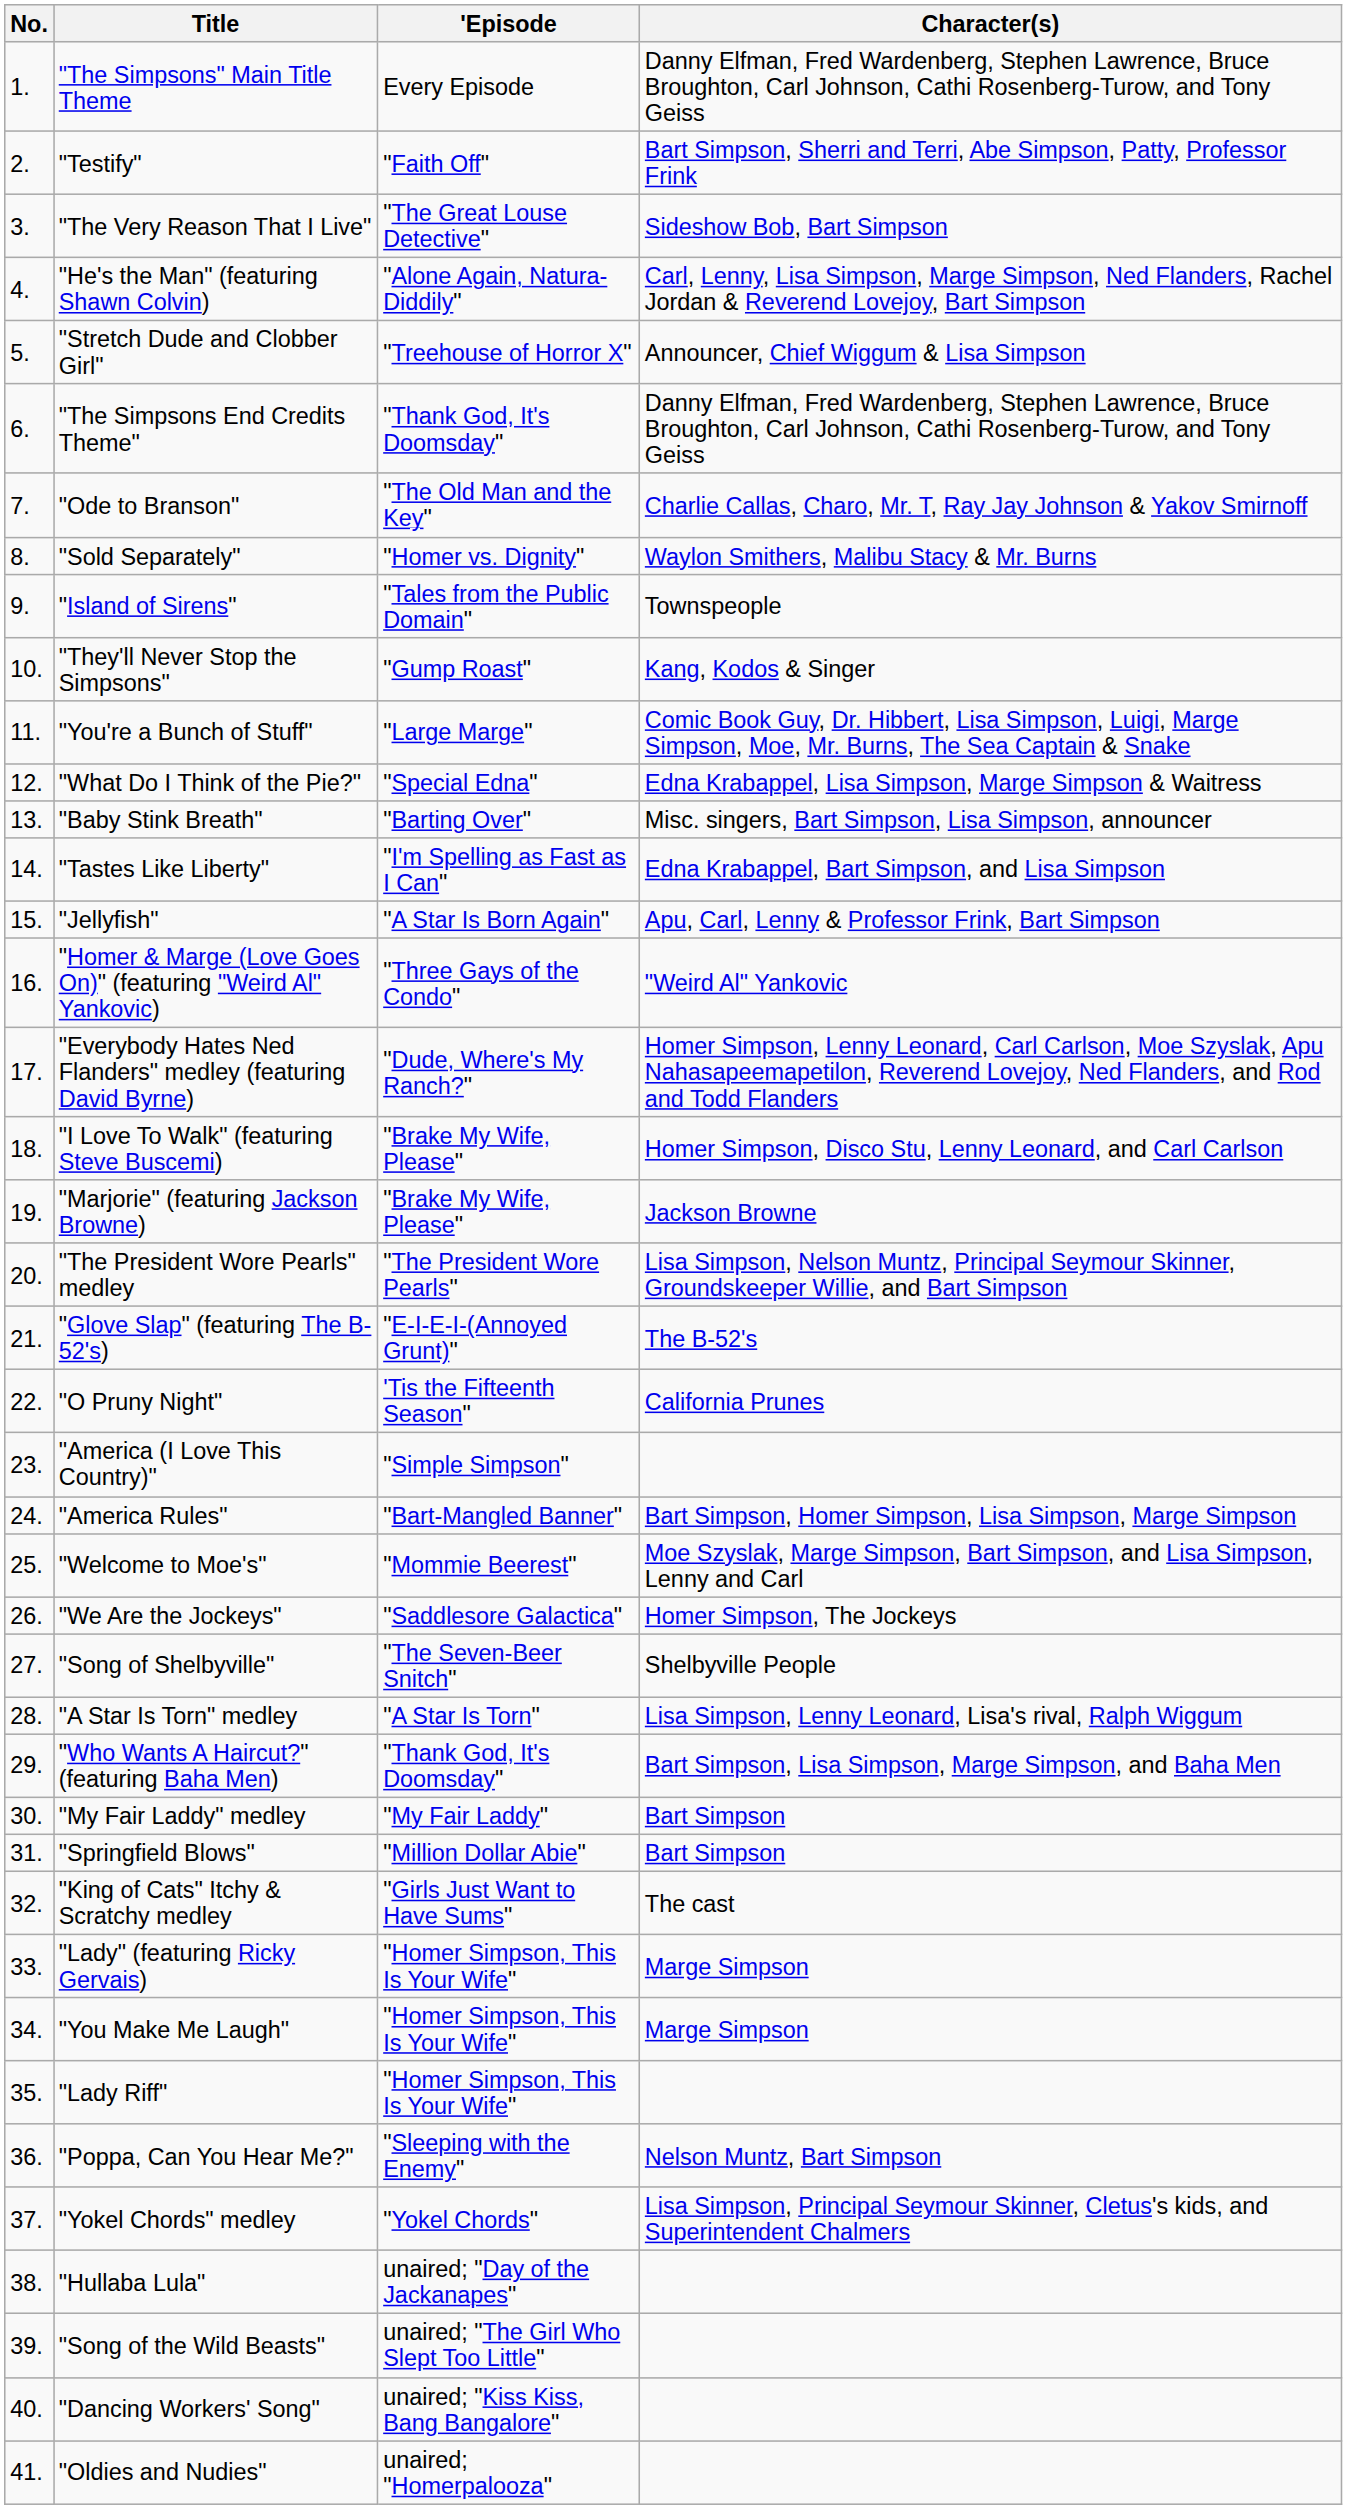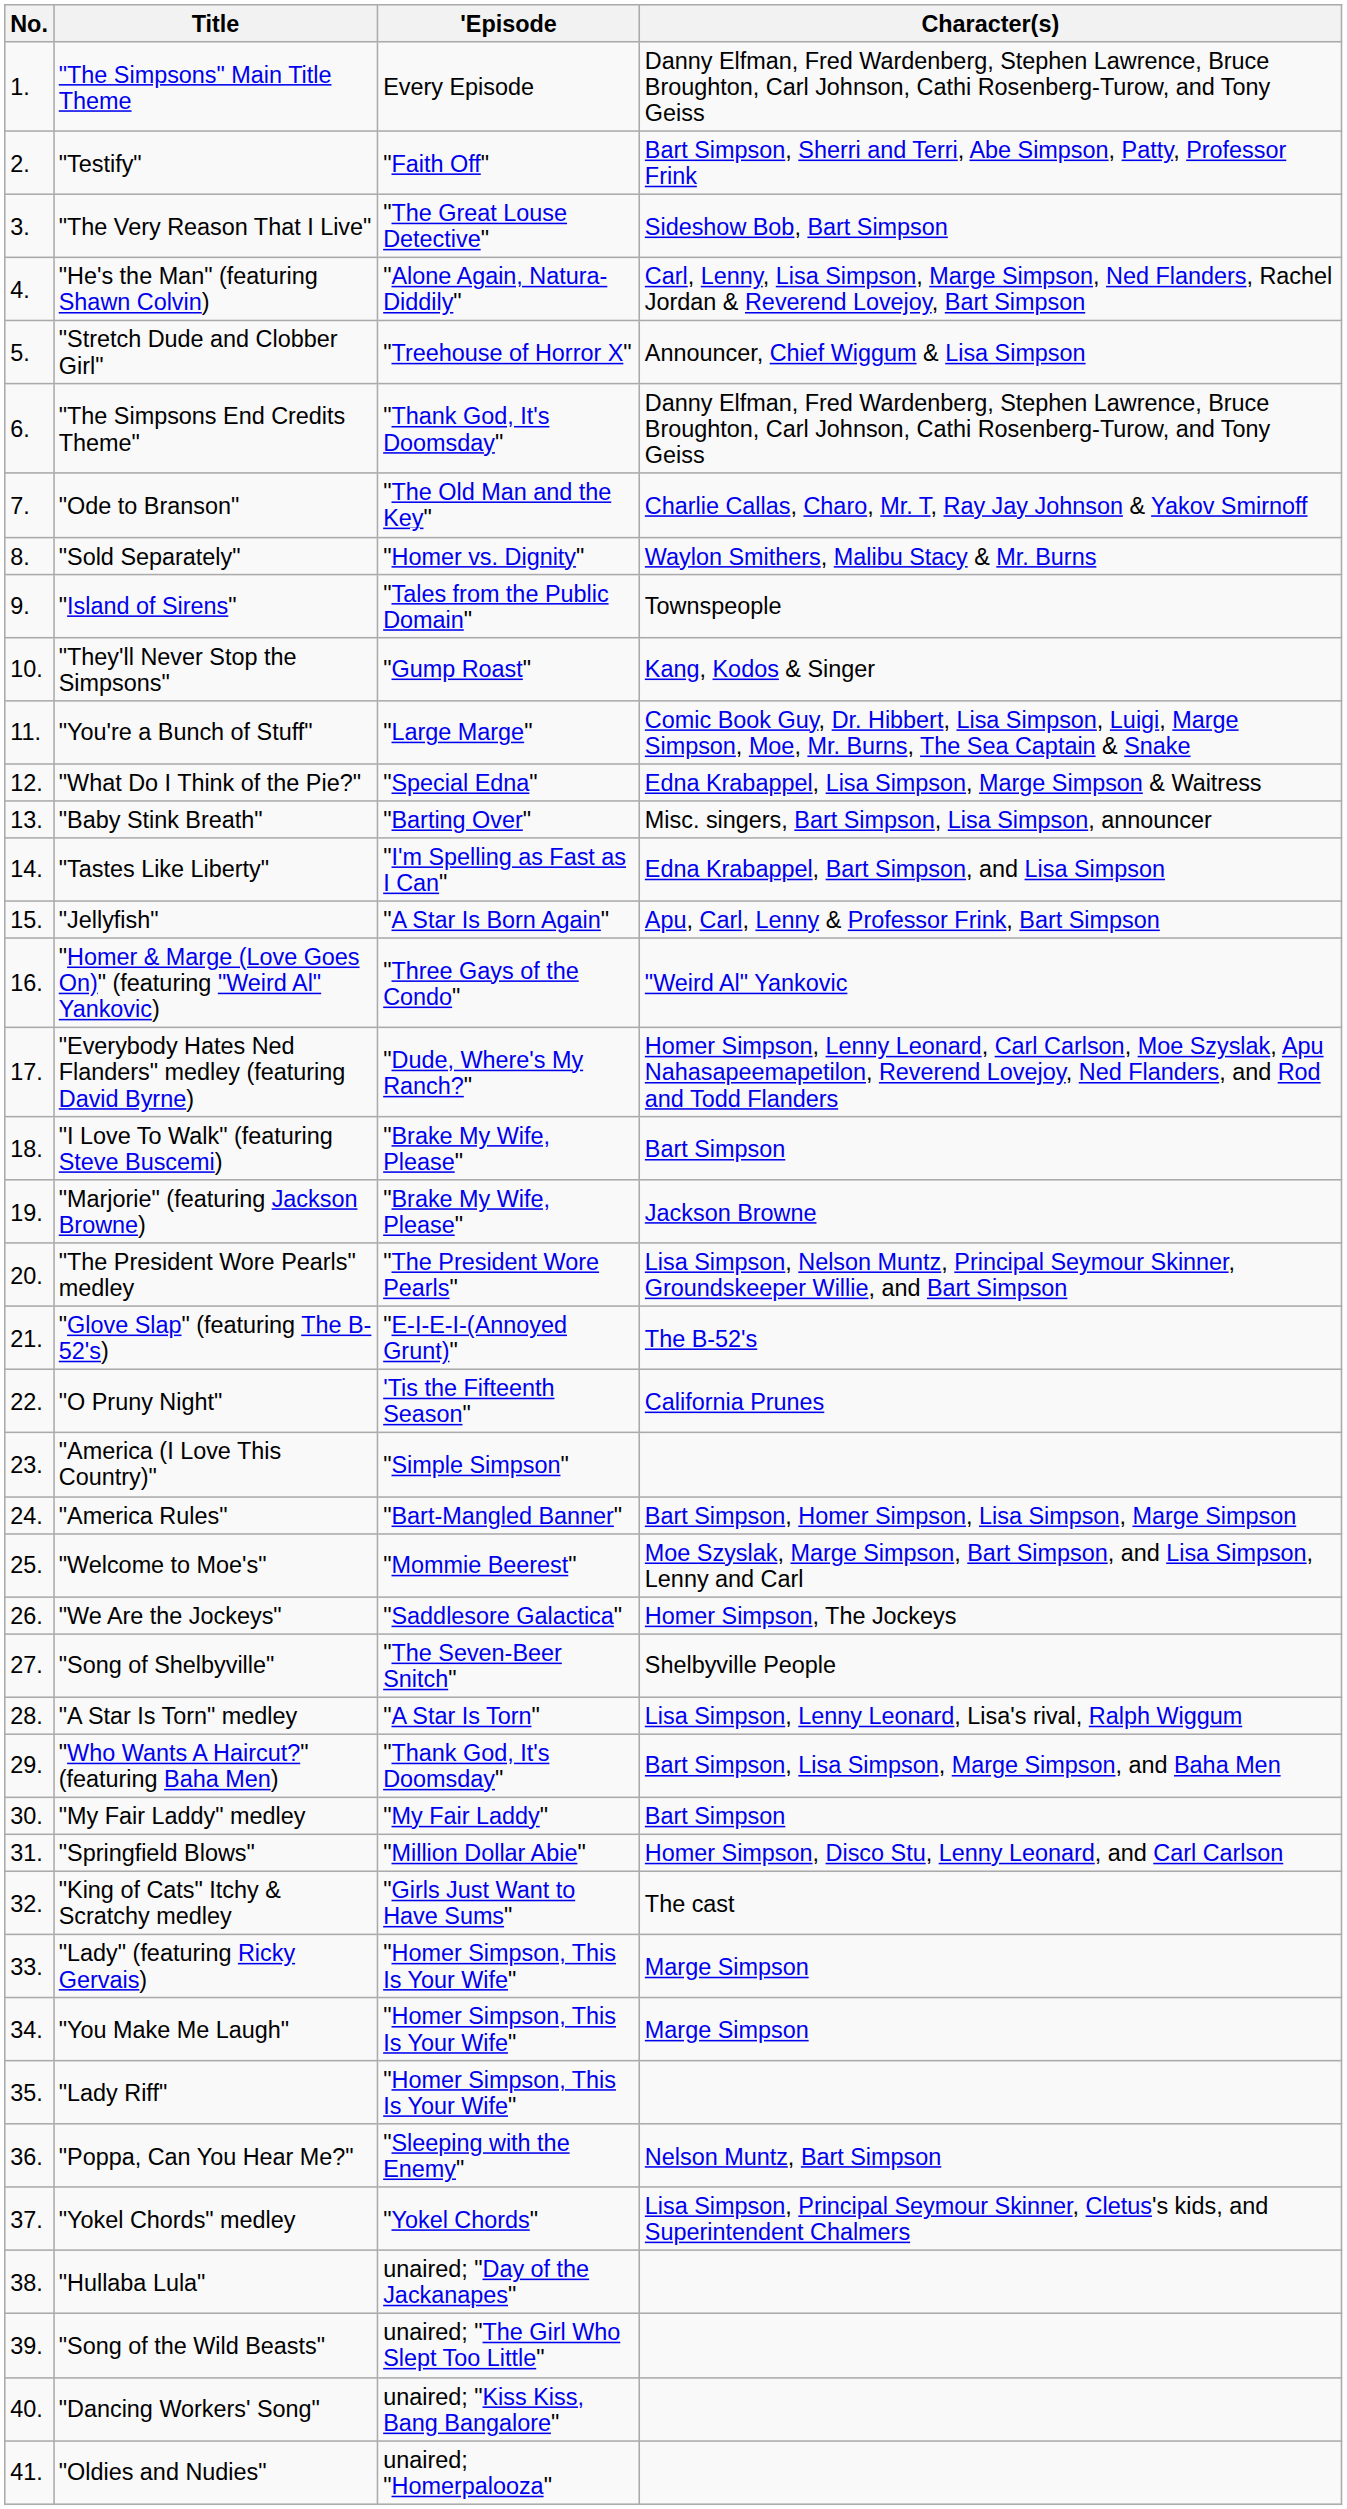(964, 1149) Homer Simpson, Disco Stu, Lenny Leonard, and Carl Carlson -> (715, 1149) Bart Simpson
(715, 1853) Bart Simpson -> (964, 1853) Homer Simpson, Disco Stu, Lenny Leonard, and Carl Carlson
